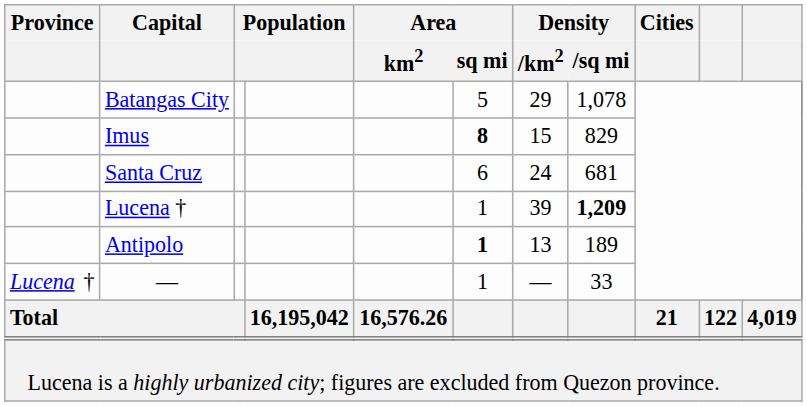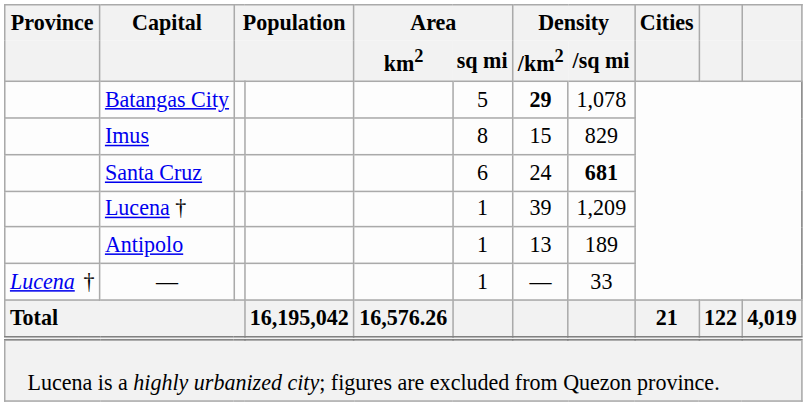(540, 100) normal -> (540, 100) bold
(483, 136) bold -> (483, 136) normal
(601, 172) normal -> (601, 172) bold
(601, 209) bold -> (601, 209) normal
(483, 245) bold -> (483, 245) normal
